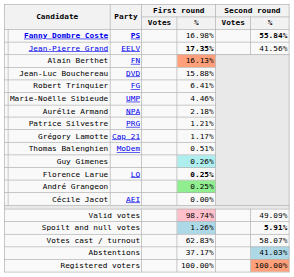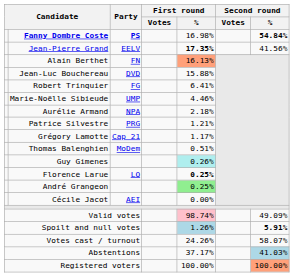(273, 36) 55.84% -> (273, 36) 54.84%
(200, 241) 62.83% -> (200, 241) 24.26%
